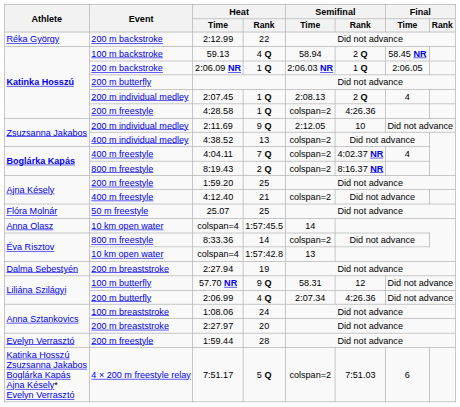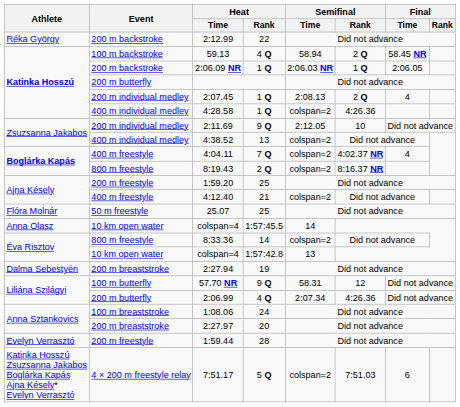(122, 111) 200 m freestyle -> (140, 111) 400 m individual medley
